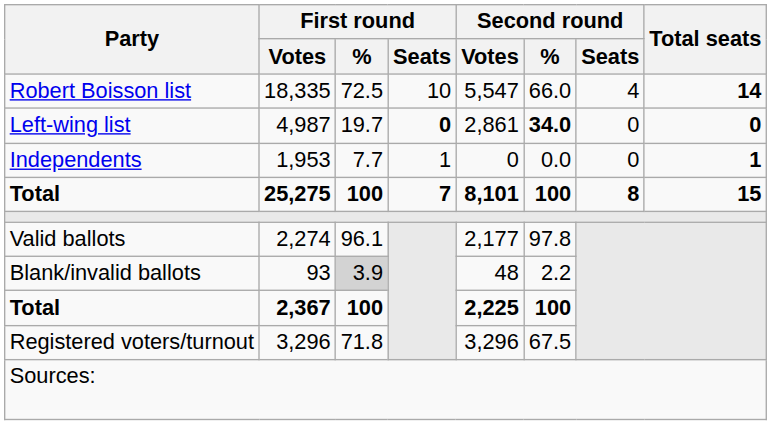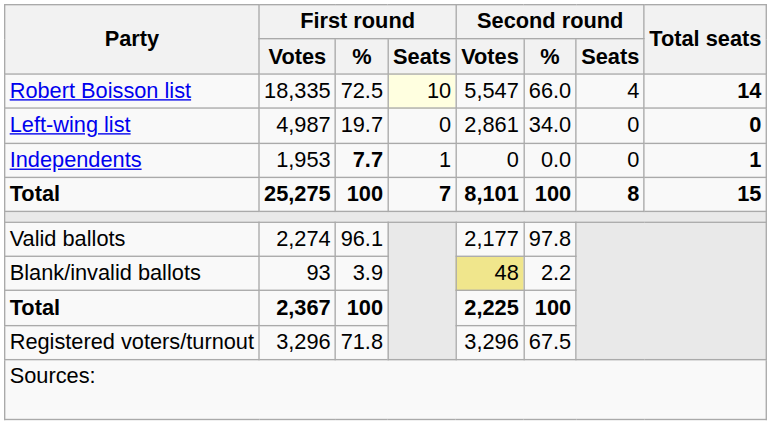(439, 90) no background -> (439, 90) lightyellow background
(445, 125) bold -> (445, 125) normal
(550, 125) bold -> (550, 125) normal
(368, 159) normal -> (368, 159) bold
(368, 273) lightgrey background -> (368, 273) no background
(507, 273) no background -> (507, 273) khaki background
